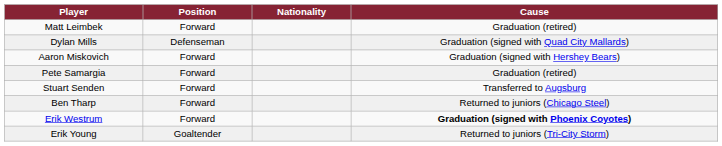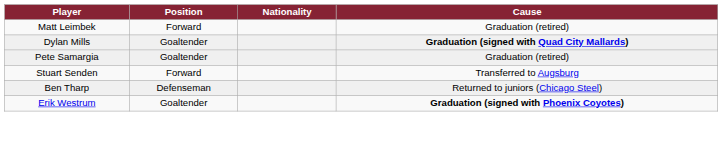(197, 42) Defenseman -> (184, 42) Goaltender
(535, 42) normal -> (527, 42) bold
- row: (74, 57)
(197, 73) Forward -> (184, 57) Goaltender
(197, 103) Forward -> (184, 88) Defenseman
(197, 118) Forward -> (184, 103) Goaltender
- row: (74, 133)
